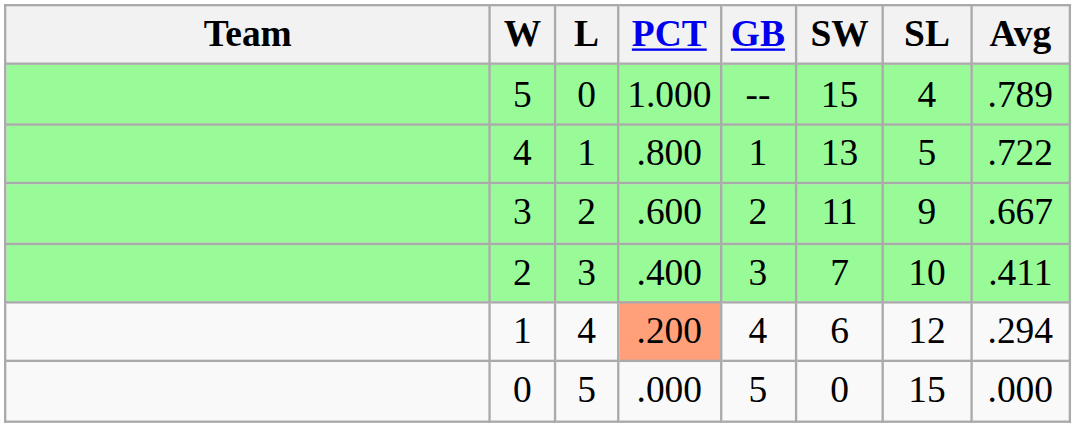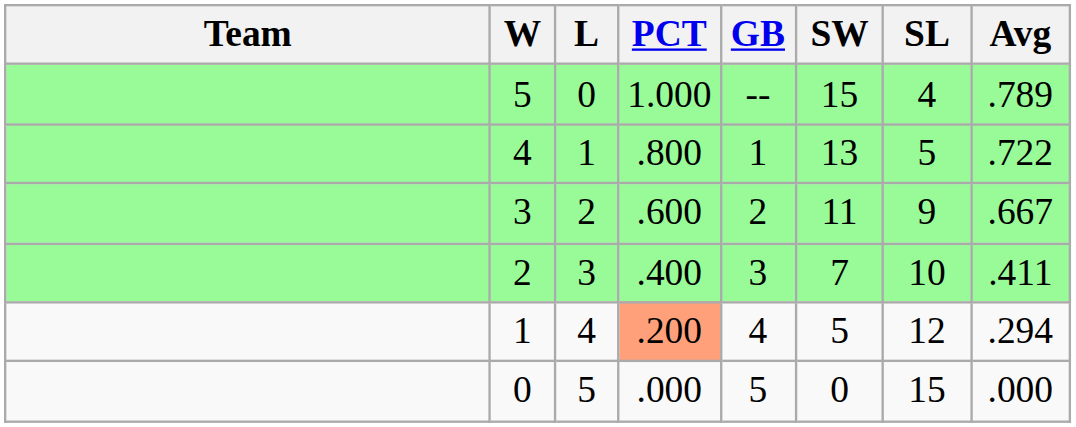(840, 331) 6 -> (840, 331) 5
